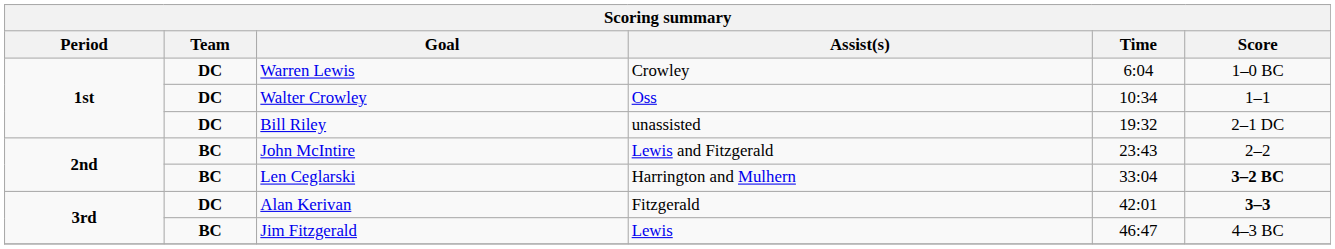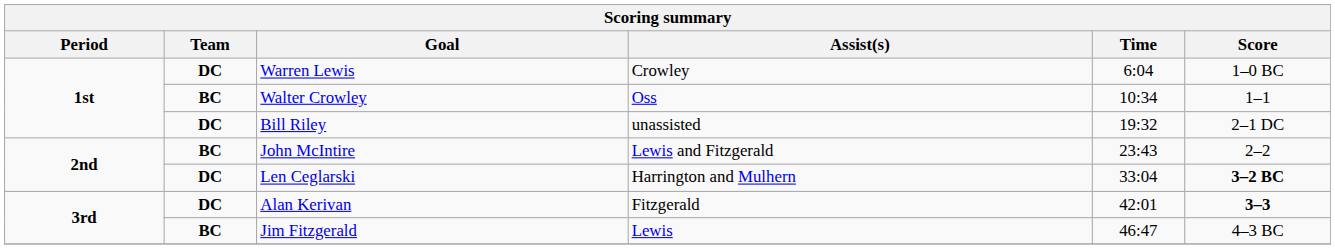(210, 97) DC -> (210, 97) BC
(210, 177) BC -> (210, 177) DC
